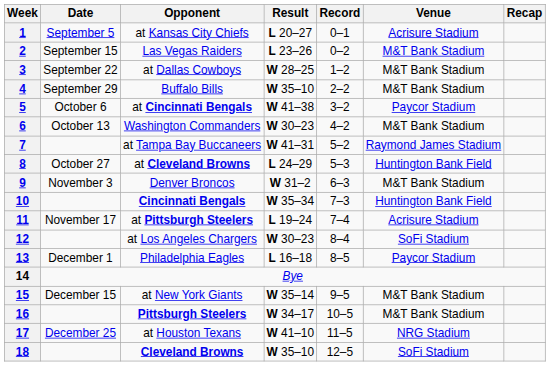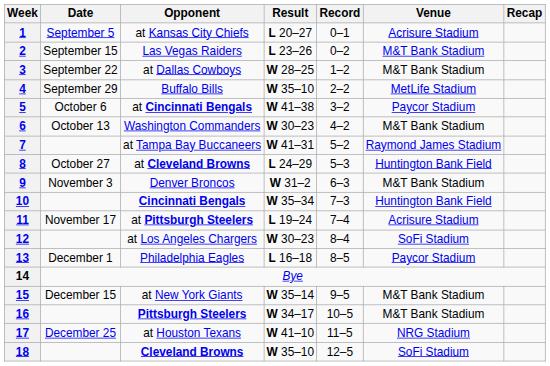(433, 88) M&T Bank Stadium -> (433, 88) MetLife Stadium
